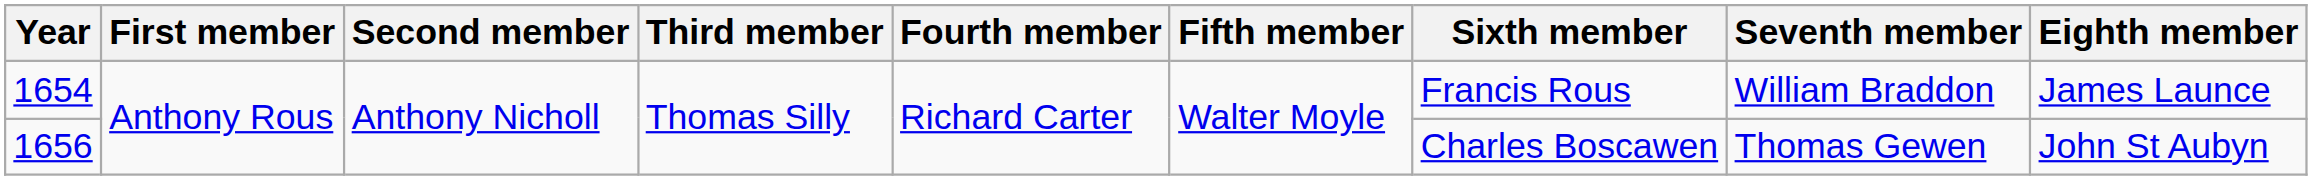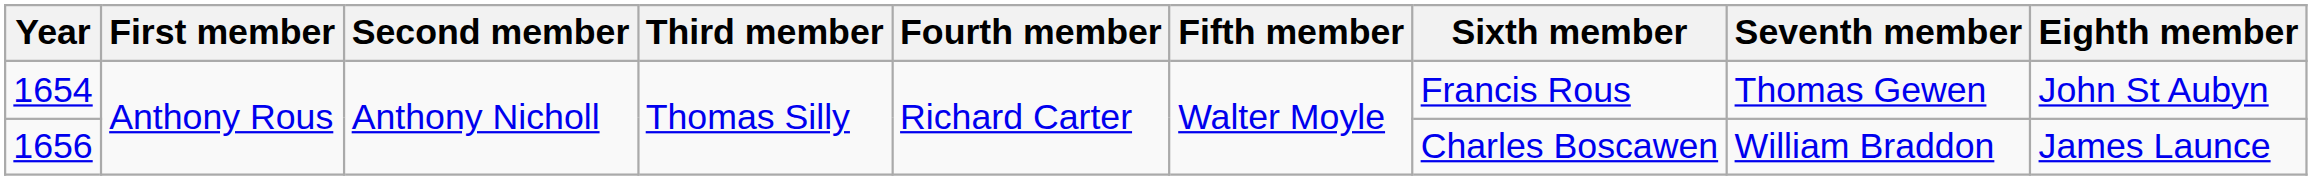(1864, 89) William Braddon -> (1861, 89) Thomas Gewen
(2155, 89) James Launce -> (2154, 89) John St Aubyn
(1861, 145) Thomas Gewen -> (1864, 145) William Braddon
(2154, 145) John St Aubyn -> (2155, 145) James Launce
